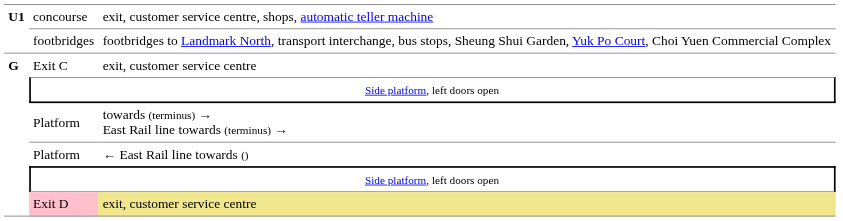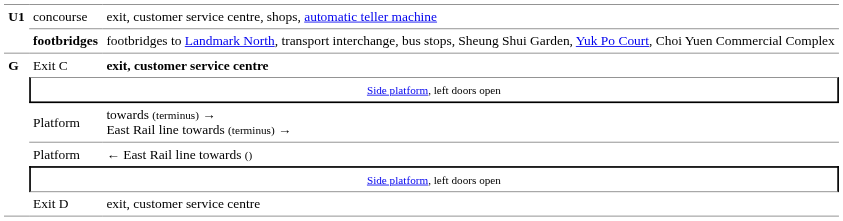(64, 41) normal -> (66, 41) bold
(180, 65) normal -> (187, 65) bold
(51, 204) pink background -> (51, 204) no background
(180, 204) khaki background -> (183, 204) no background
